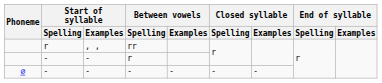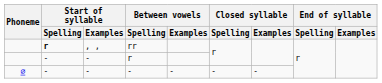(46, 46) normal -> (46, 46) bold
